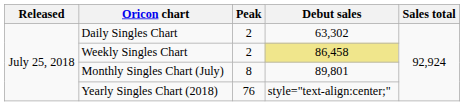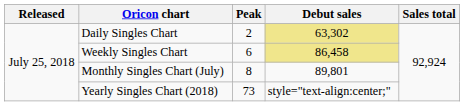(332, 33) no background -> (332, 33) khaki background
(249, 52) 2 -> (249, 52) 6
(249, 91) 76 -> (249, 91) 73
